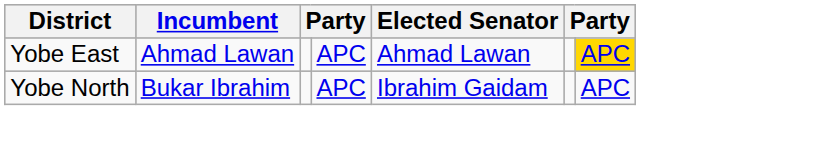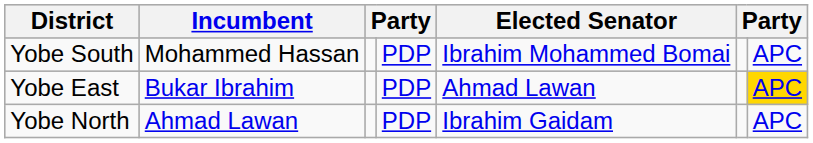+ row: (72, 54)
(217, 54) Ahmad Lawan -> (219, 87) Bukar Ibrahim
(341, 54) APC -> (406, 87) PDP
(215, 87) Bukar Ibrahim -> (221, 121) Ahmad Lawan
(341, 87) APC -> (406, 121) PDP
